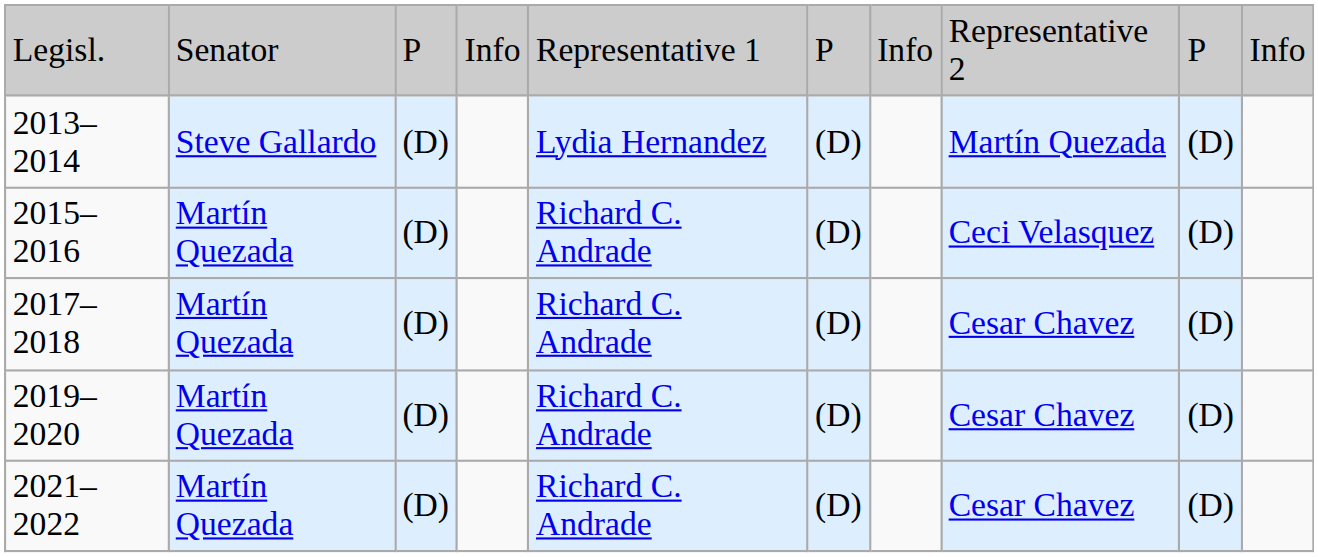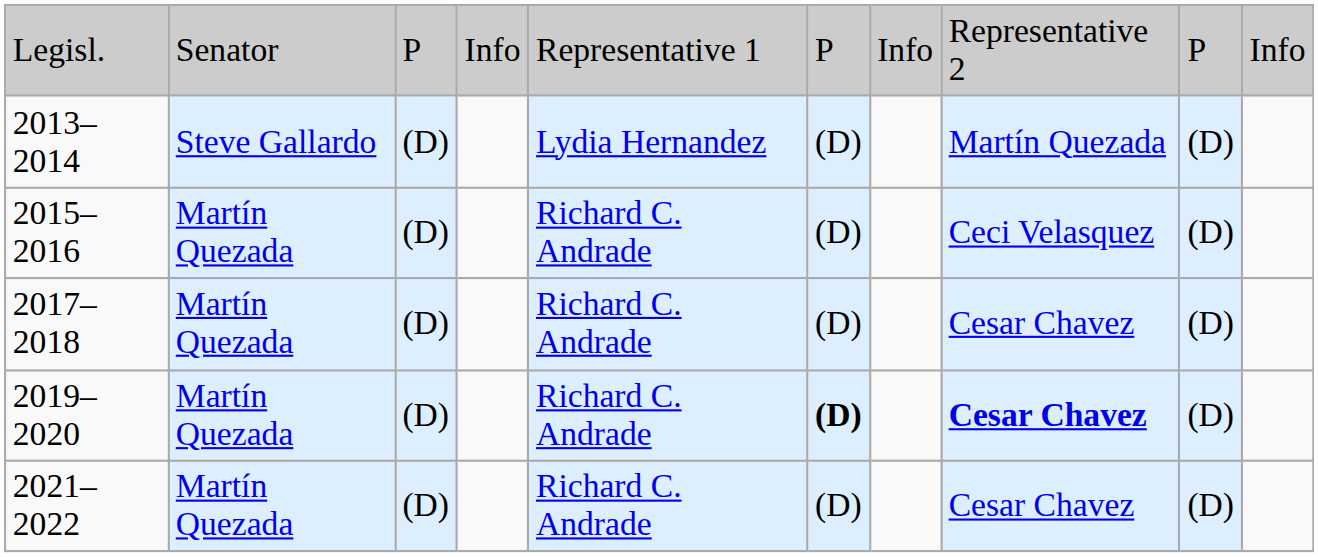(838, 414) normal -> (838, 414) bold
(1041, 414) normal -> (1048, 414) bold
